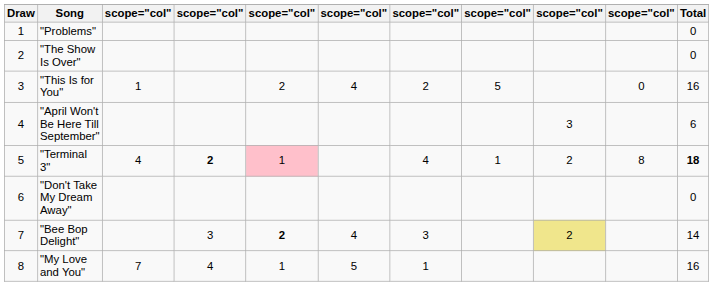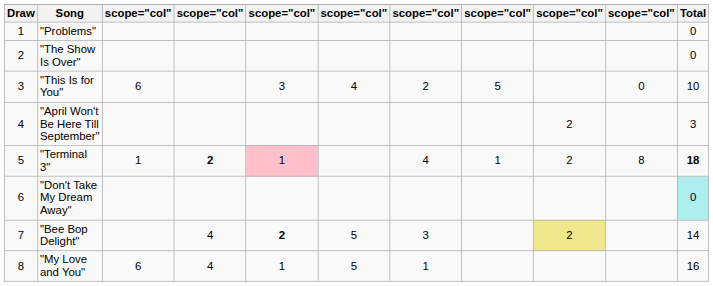(138, 86) 1 -> (138, 86) 6
(282, 86) 2 -> (282, 86) 3
(693, 86) 16 -> (693, 86) 10
(569, 123) 3 -> (569, 123) 2
(693, 123) 6 -> (693, 123) 3
(138, 161) 4 -> (138, 161) 1
(693, 198) no background -> (693, 198) paleturquoise background
(210, 235) 3 -> (210, 235) 4
(354, 235) 4 -> (354, 235) 5
(138, 266) 7 -> (138, 266) 6
